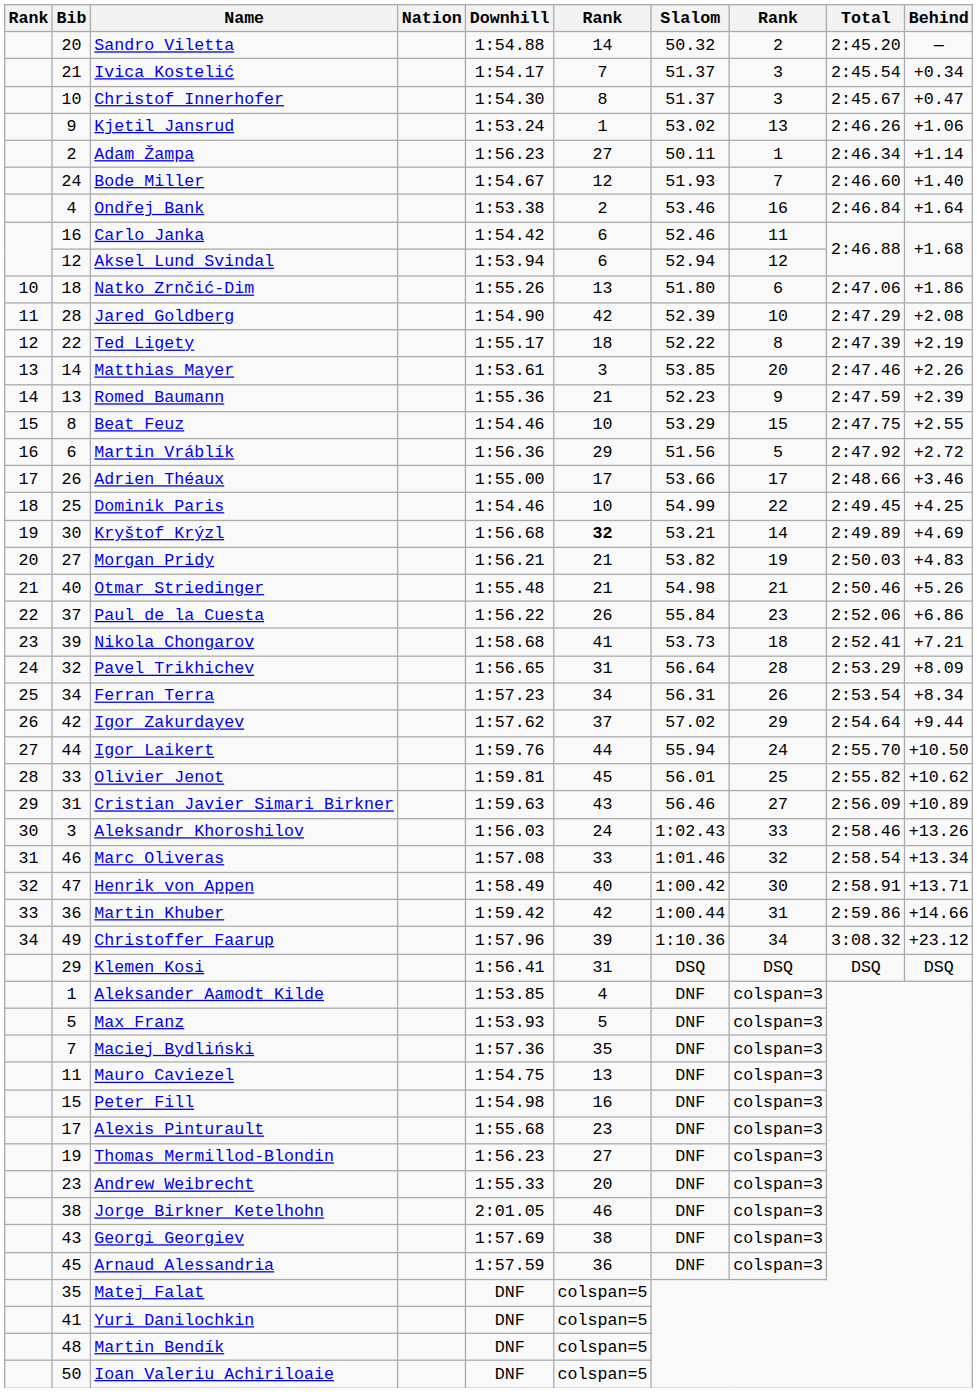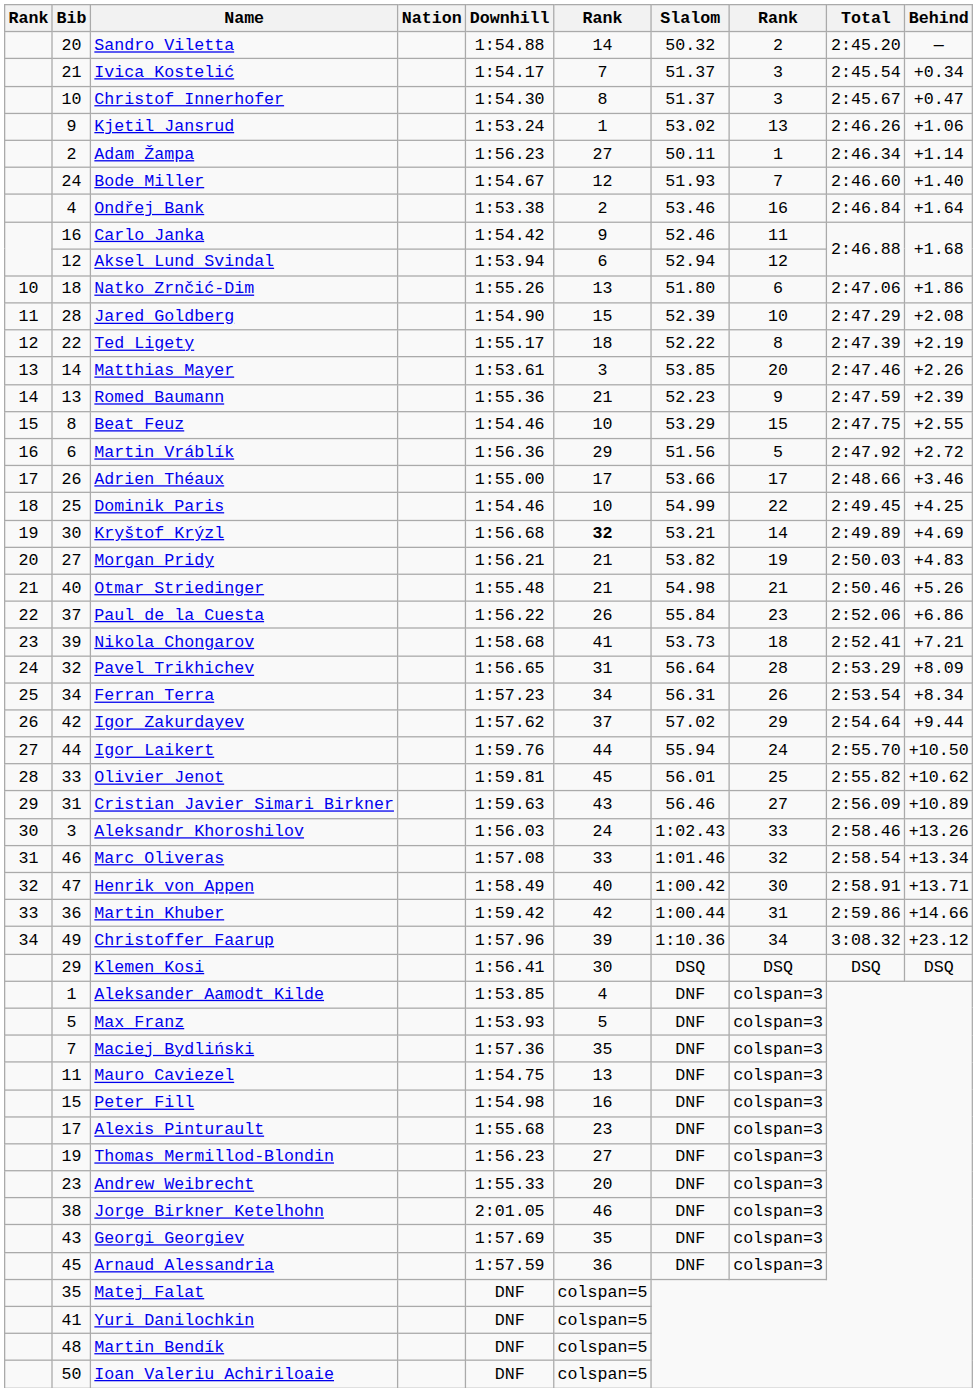(602, 235) 6 -> (602, 235) 9
(602, 317) 42 -> (602, 317) 15
(602, 967) 31 -> (602, 967) 30
(602, 1239) 38 -> (602, 1239) 35
